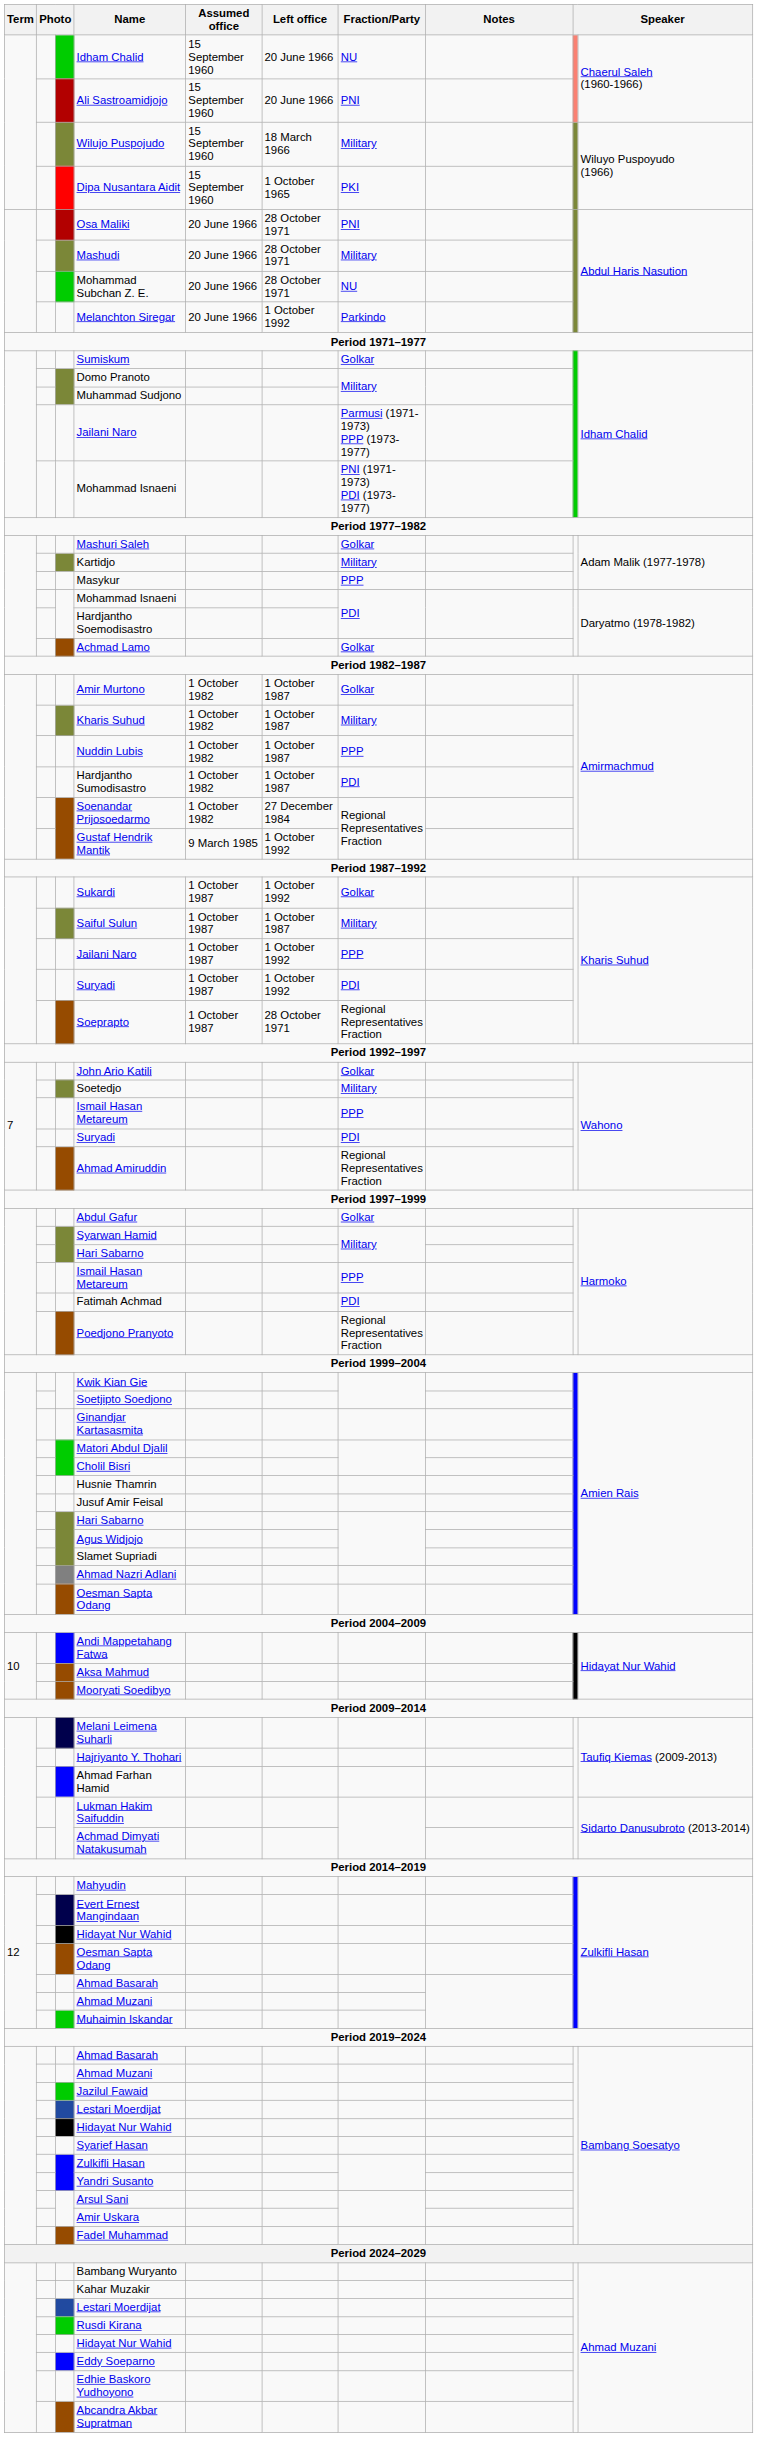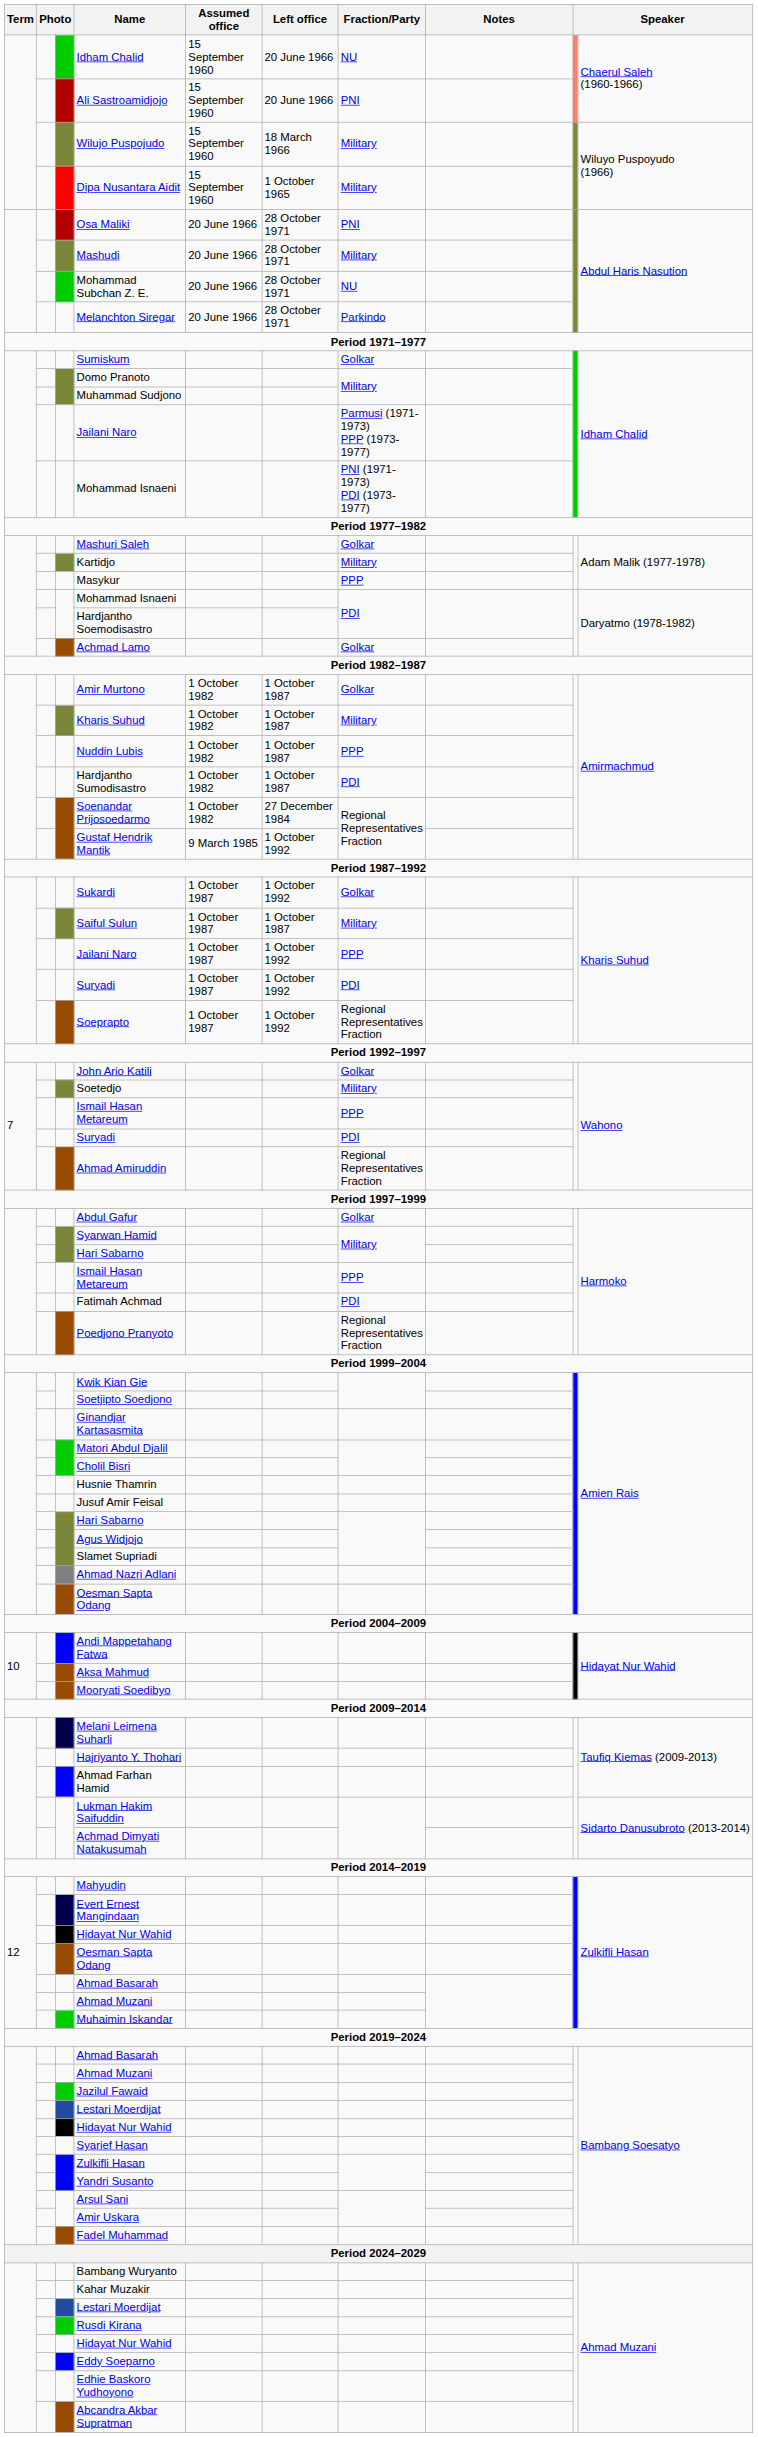(350, 187) PKI -> (359, 187) Military
(289, 317) 1 October 1992 -> (293, 317) 28 October 1971
(293, 1022) 28 October 1971 -> (289, 1022) 1 October 1992
